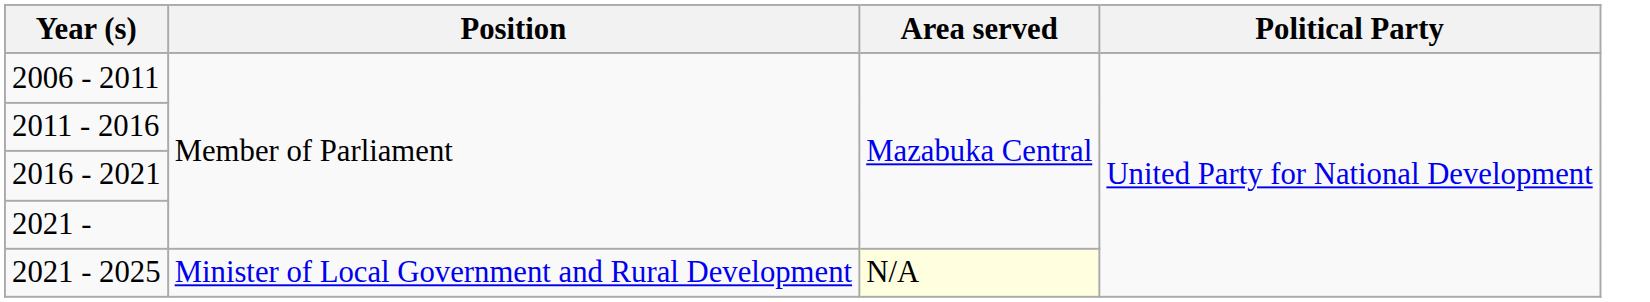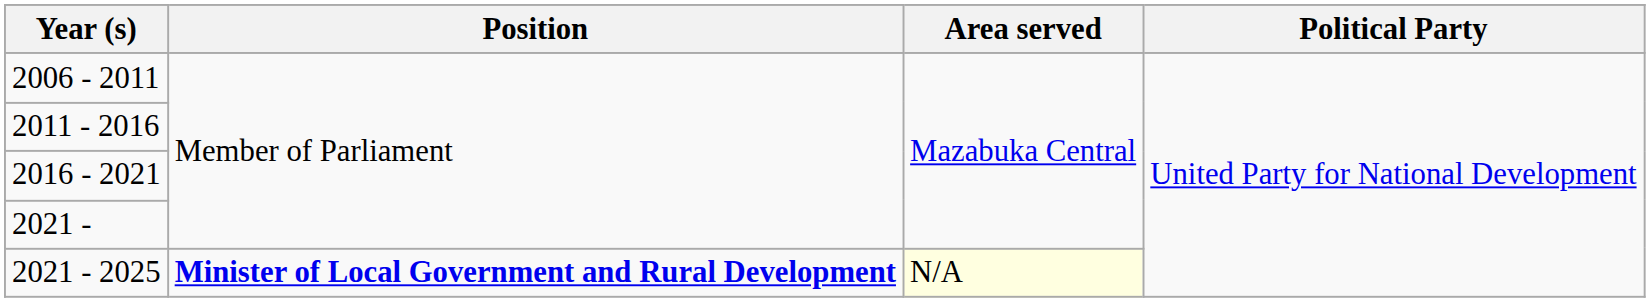(513, 272) normal -> (535, 272) bold
